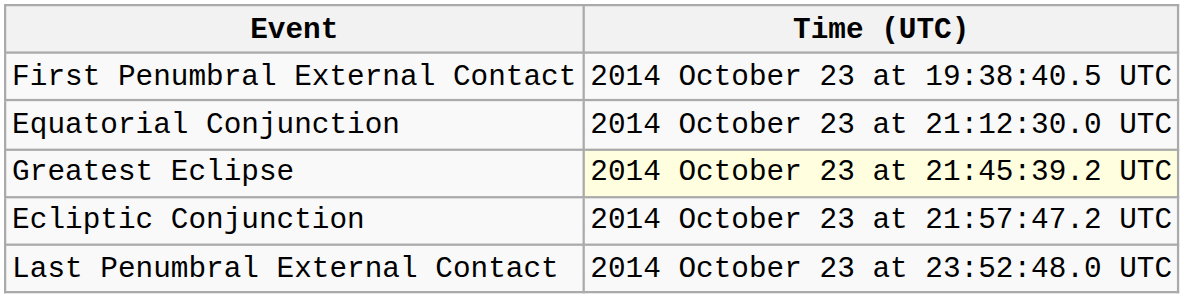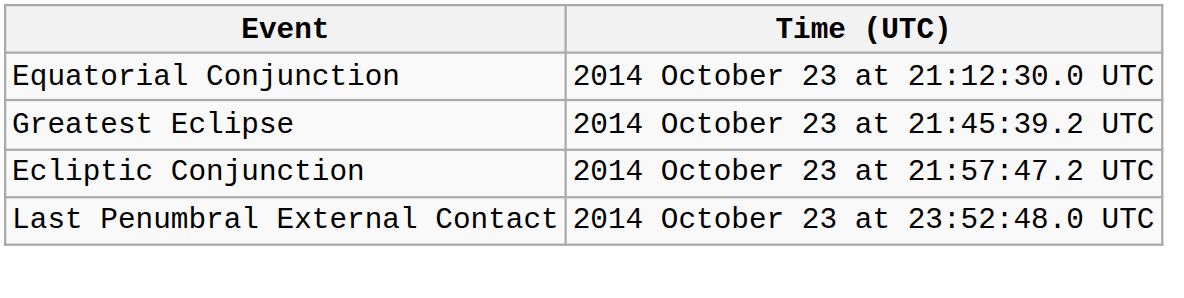- row: (294, 77)
(881, 173) lightyellow background -> (864, 125) no background
